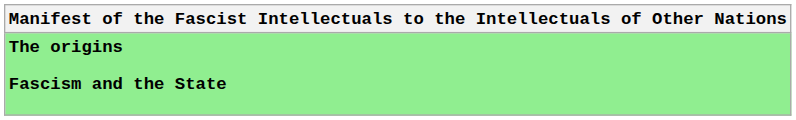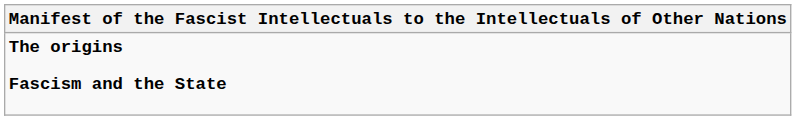(118, 66) lightgreen background -> (118, 66) no background
